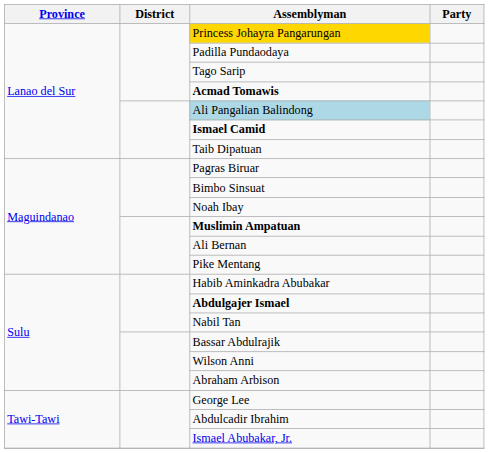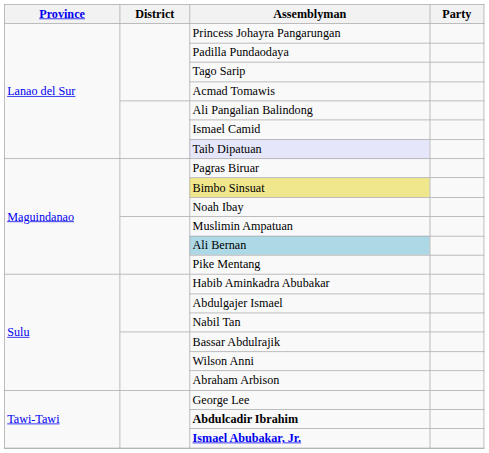(267, 33) gold background -> (267, 33) no background
(236, 91) bold -> (234, 91) normal
(253, 110) lightblue background -> (253, 110) no background
(229, 129) bold -> (227, 129) normal
(227, 149) no background -> (227, 149) lavender background
(229, 187) no background -> (229, 187) khaki background
(246, 226) bold -> (243, 226) normal
(219, 245) no background -> (219, 245) lightblue background
(241, 303) bold -> (238, 303) normal
(241, 419) normal -> (245, 419) bold
(242, 438) normal -> (247, 438) bold
